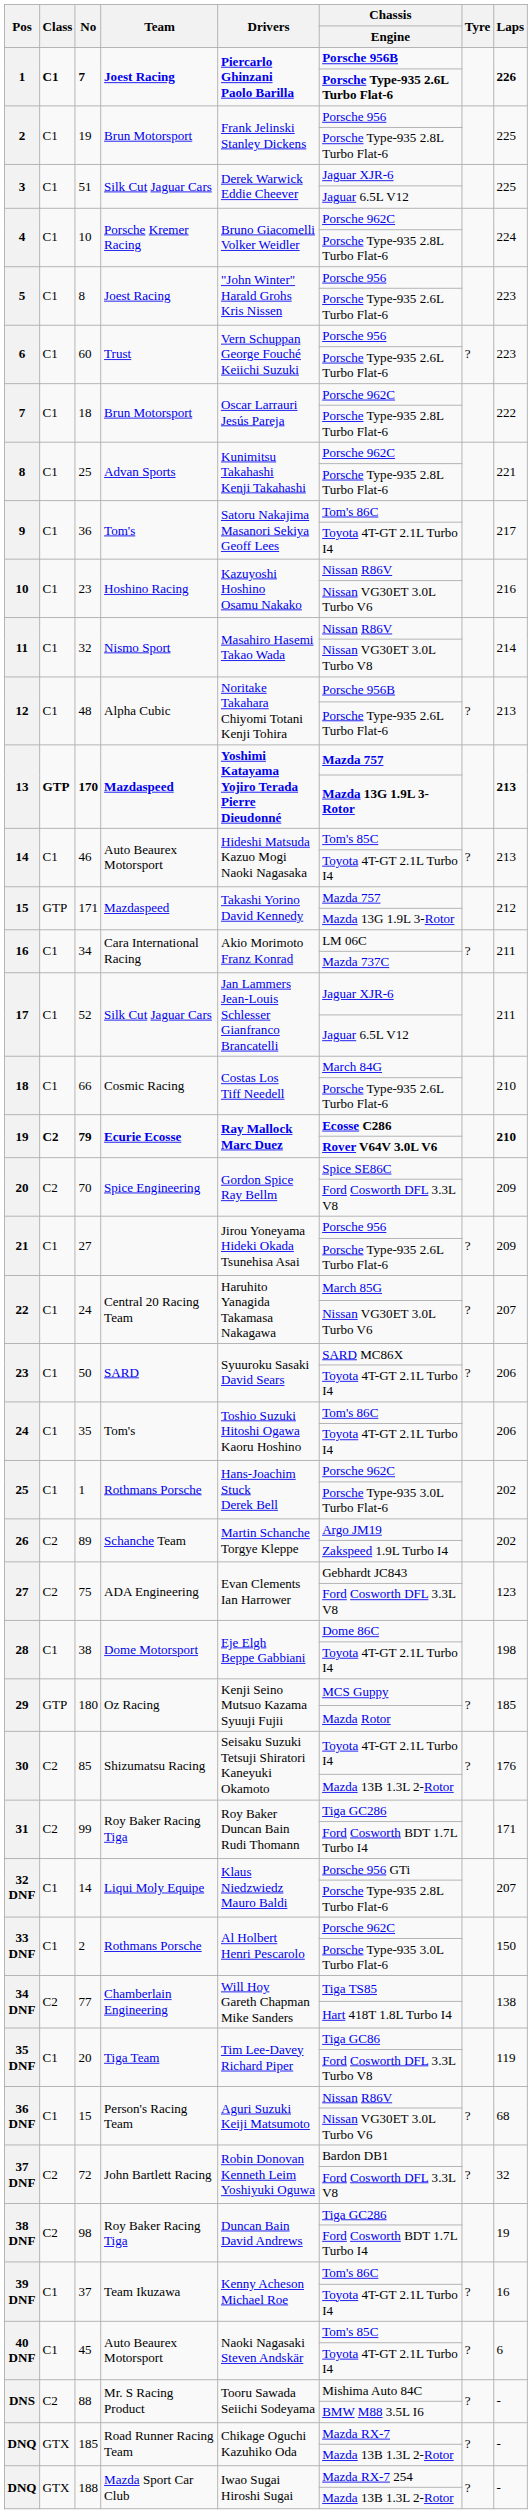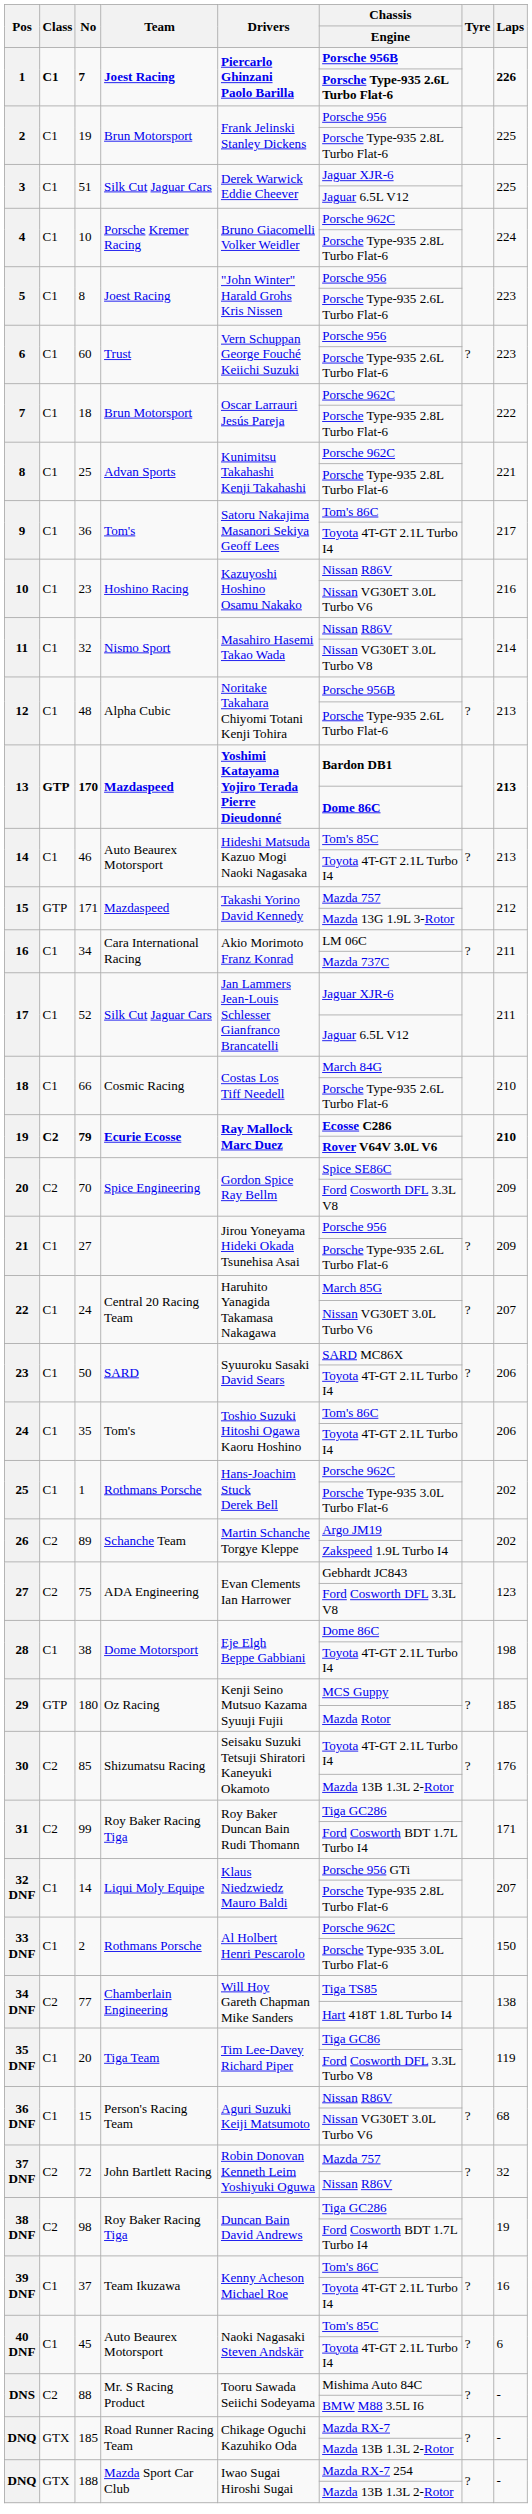(353, 760) Mazda 757 -> (357, 765) Bardon DB1
(375, 801) Mazda 13G 1.9L 3-Rotor -> (351, 807) Dome 86C
(355, 2156) Bardon DB1 -> (351, 2158) Mazda 757
(389, 2185) Ford Cosworth DFL 3.3L V8 -> (357, 2184) Nissan R86V
